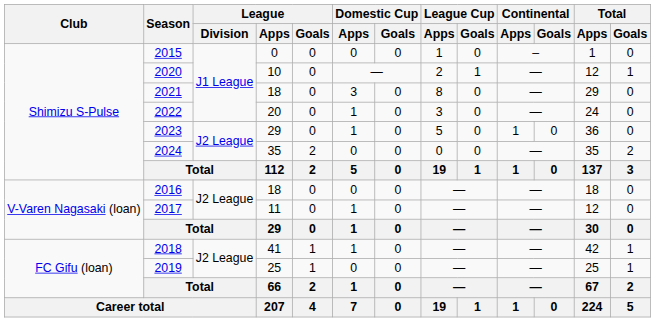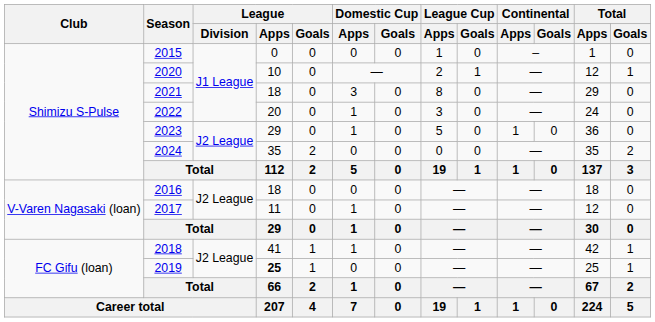(274, 268) normal -> (274, 268) bold
